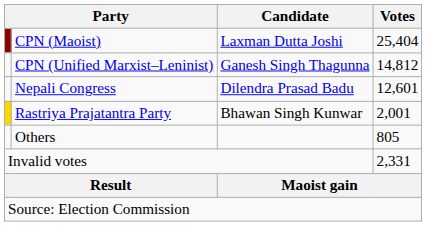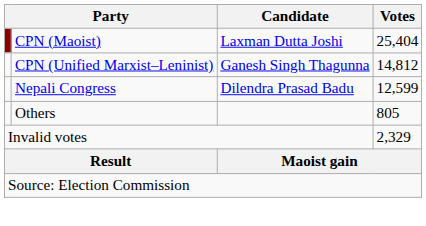(397, 88) 12,601 -> (397, 88) 12,599
- row: (93, 112)
(394, 161) 2,331 -> (394, 137) 2,329
